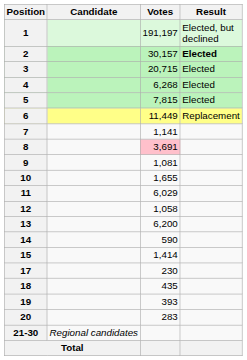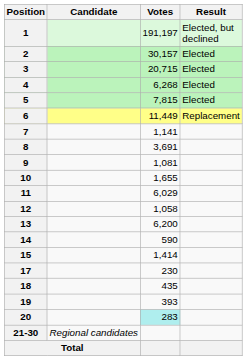(200, 54) bold -> (199, 54) normal
(166, 147) pink background -> (166, 147) no background
(170, 317) no background -> (170, 317) paleturquoise background
